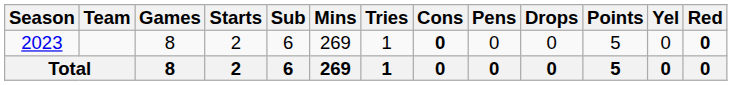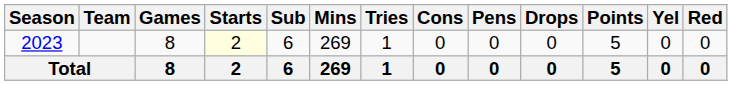(236, 42) no background -> (236, 42) lightyellow background
(440, 42) bold -> (440, 42) normal
(705, 42) bold -> (705, 42) normal
